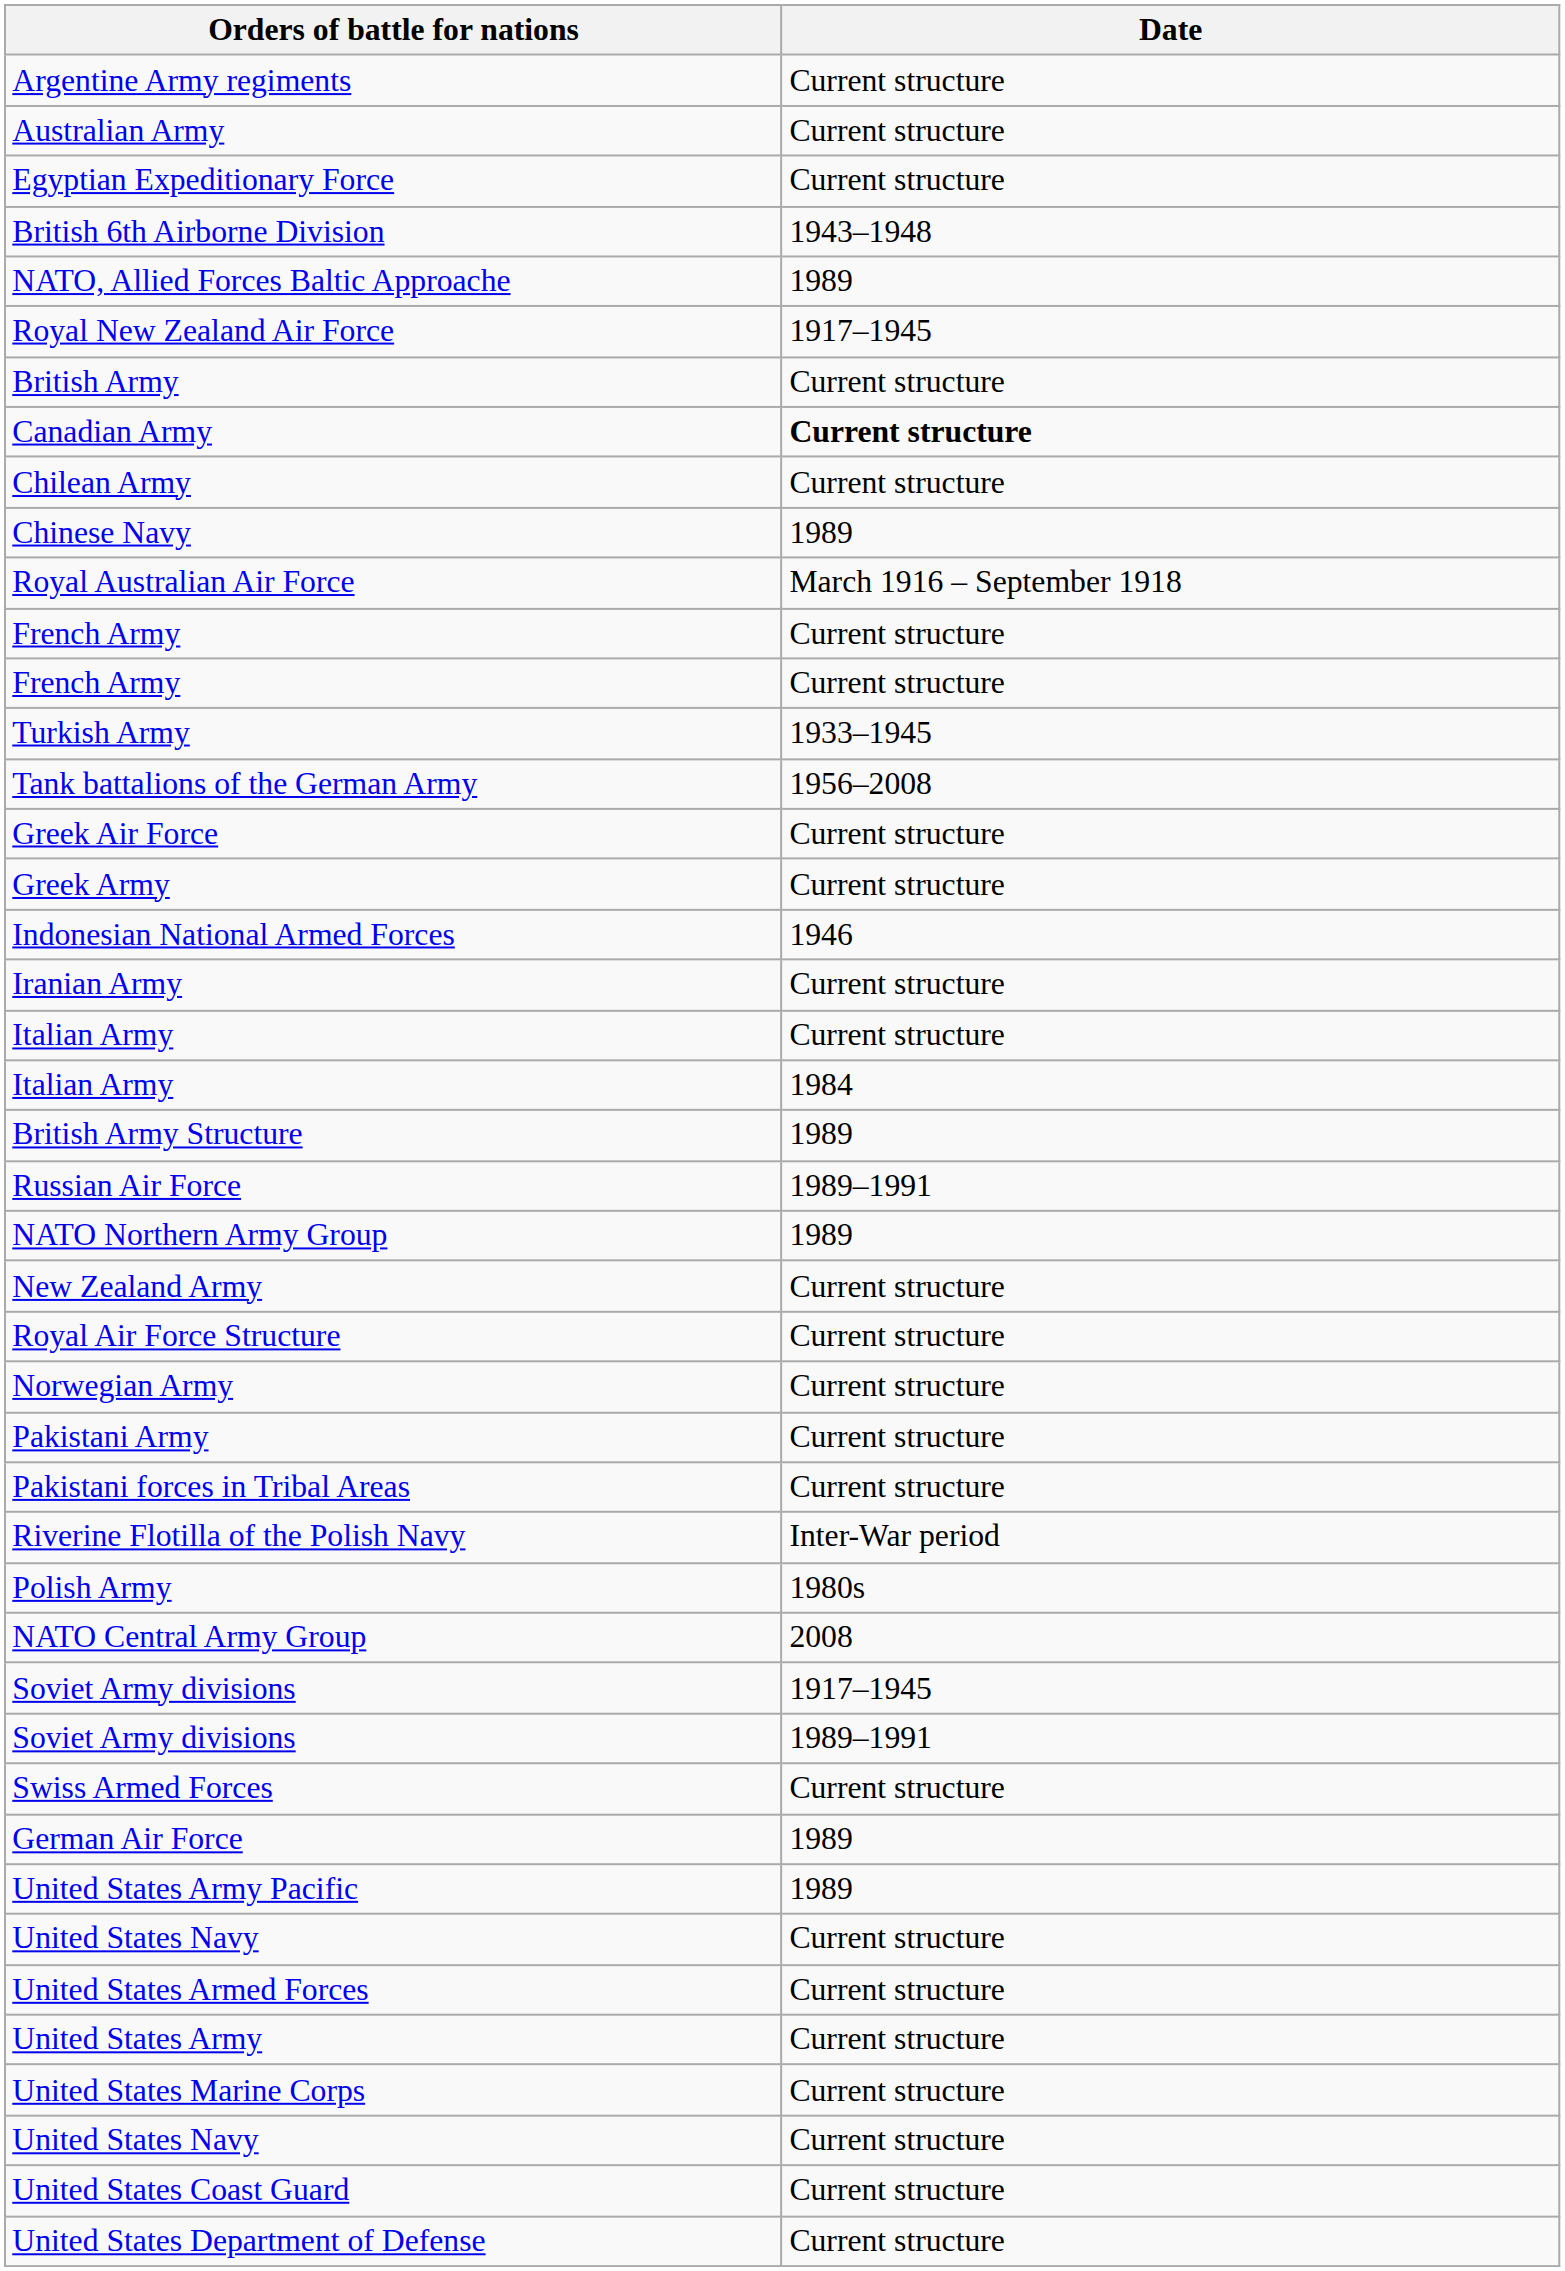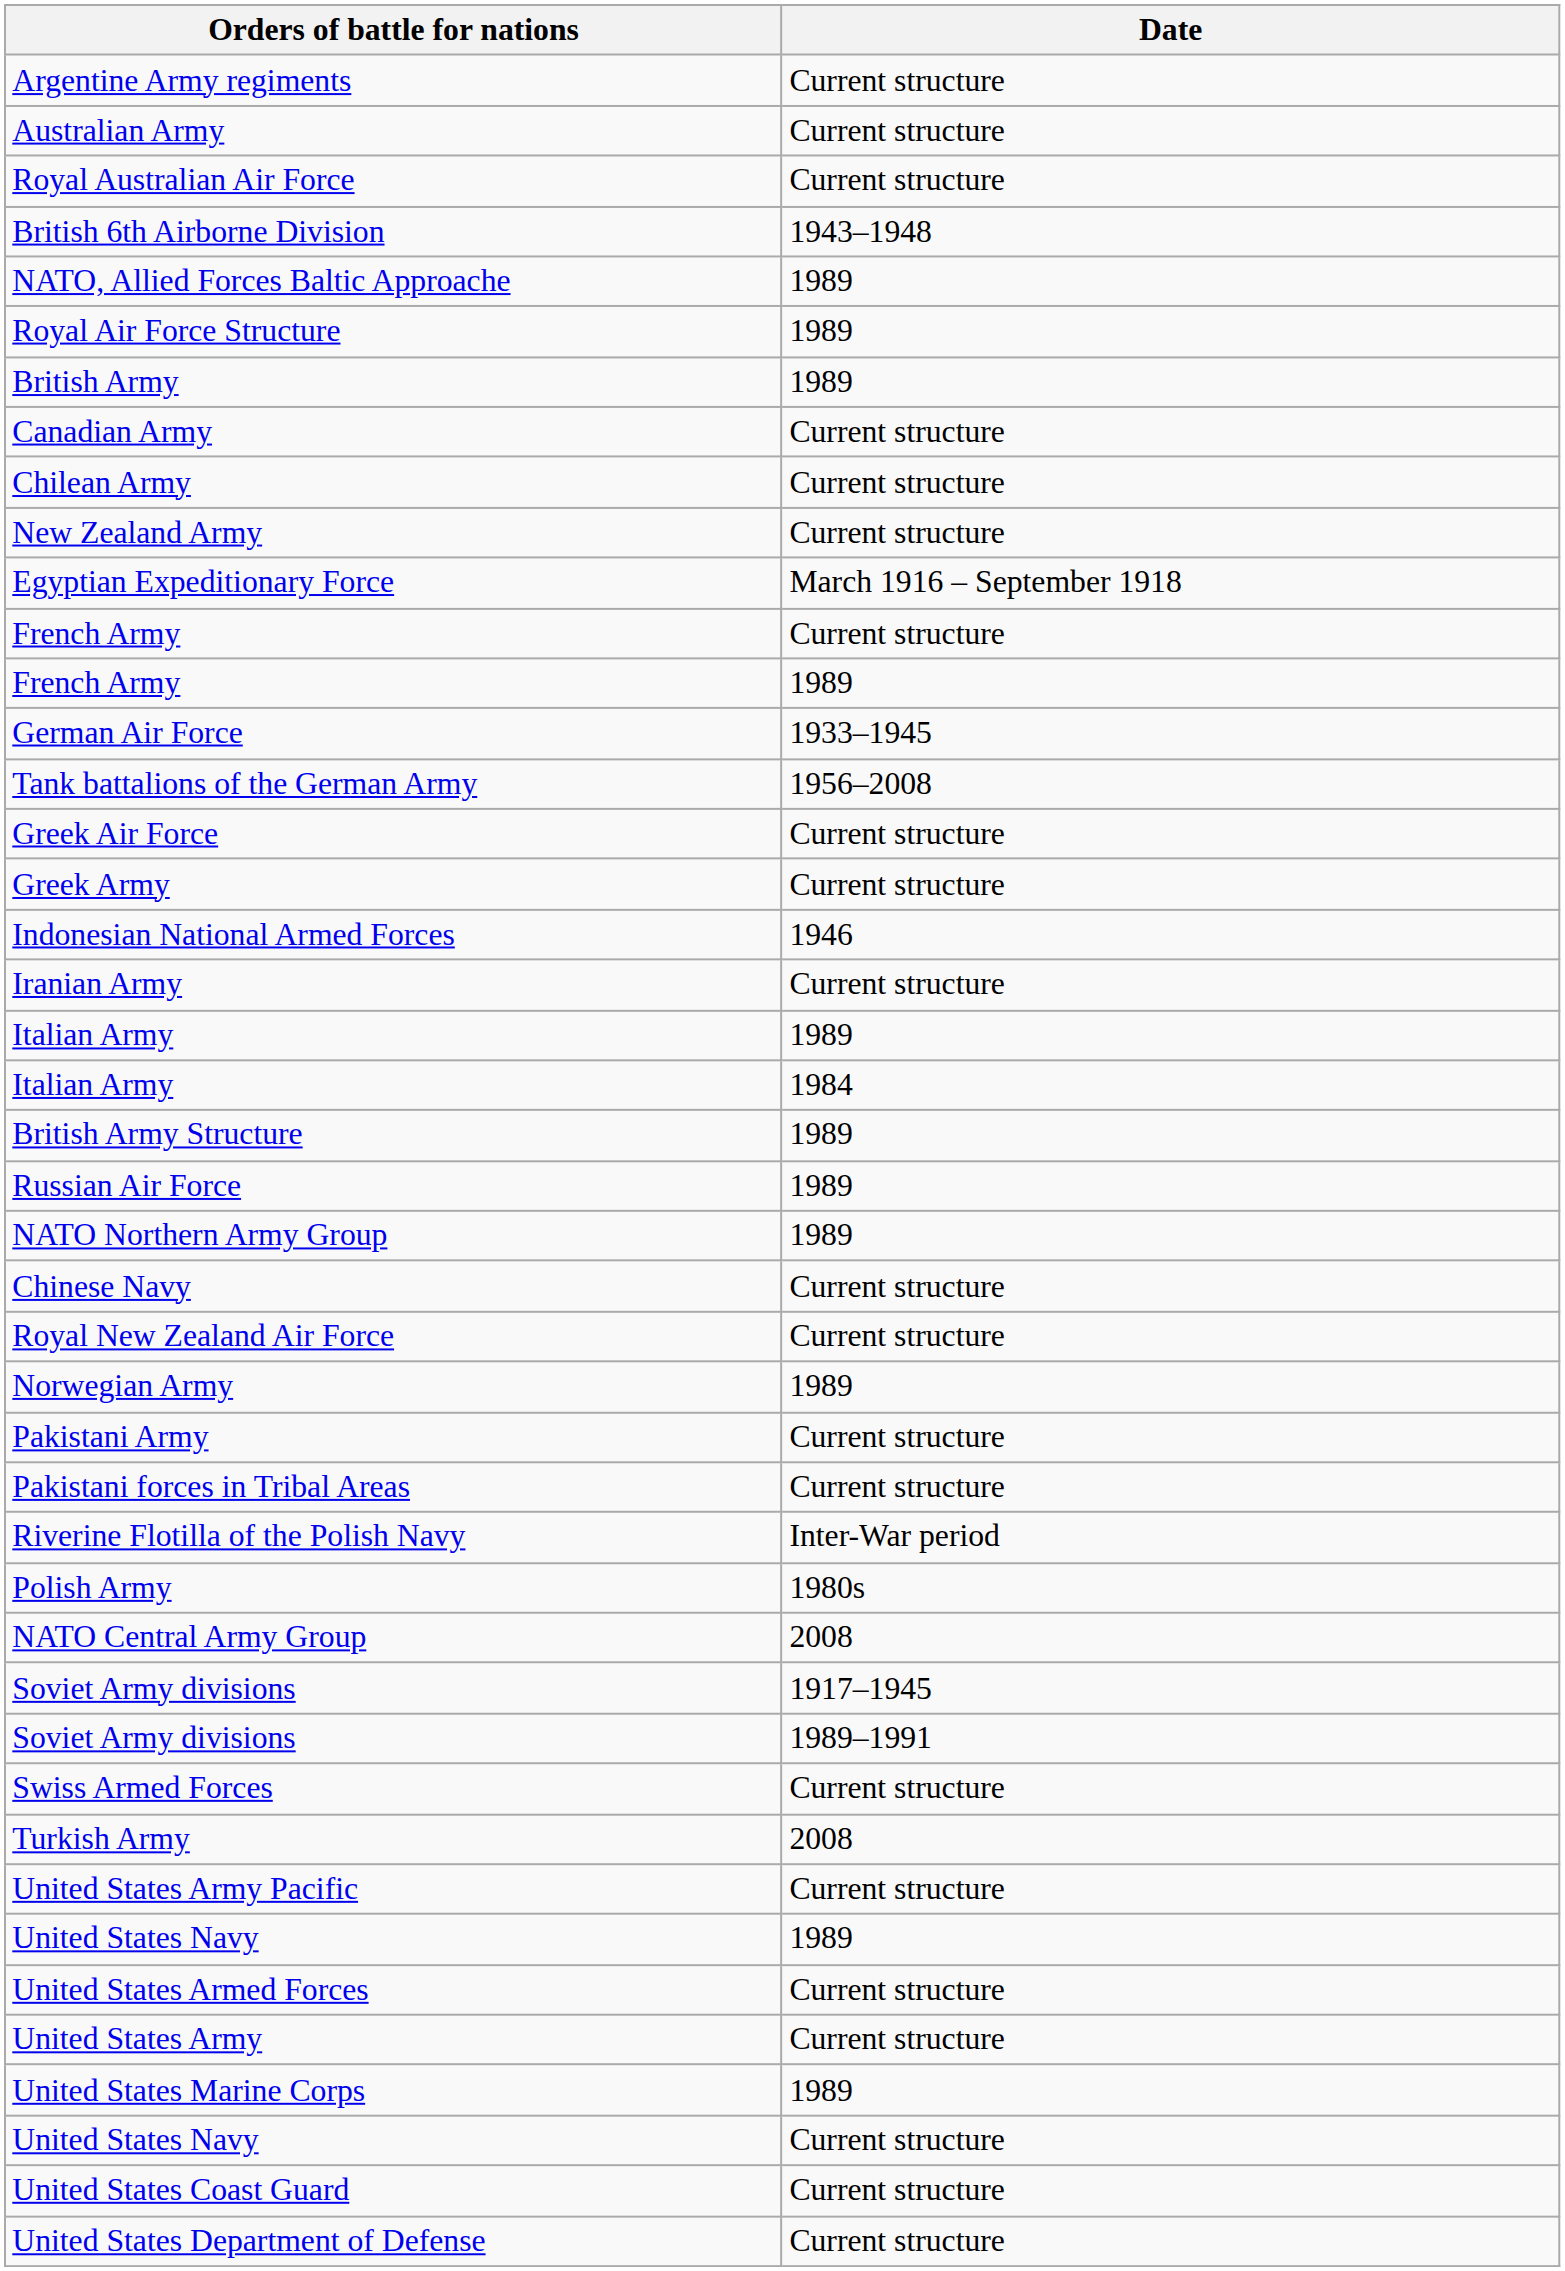(203, 180) Egyptian Expeditionary Force -> (183, 180) Royal Australian Air Force
(203, 331) Royal New Zealand Air Force -> (176, 331) Royal Air Force Structure
(861, 331) 1917–1945 -> (821, 331) 1989
(897, 381) Current structure -> (821, 381) 1989
(911, 431) bold -> (897, 431) normal
(102, 532) Chinese Navy -> (137, 532) New Zealand Army
(821, 532) 1989 -> (897, 532) Current structure
(183, 582) Royal Australian Air Force -> (203, 582) Egyptian Expeditionary Force
(897, 682) Current structure -> (821, 682) 1989
(101, 733) Turkish Army -> (128, 733) German Air Force
(897, 1034) Current structure -> (821, 1034) 1989
(861, 1185) 1989–1991 -> (821, 1185) 1989
(137, 1285) New Zealand Army -> (102, 1285) Chinese Navy
(176, 1335) Royal Air Force Structure -> (203, 1335) Royal New Zealand Air Force
(897, 1386) Current structure -> (821, 1386) 1989
(128, 1838) German Air Force -> (101, 1838) Turkish Army
(821, 1838) 1989 -> (821, 1838) 2008
(821, 1888) 1989 -> (897, 1888) Current structure
(897, 1938) Current structure -> (821, 1938) 1989
(897, 2089) Current structure -> (821, 2089) 1989
